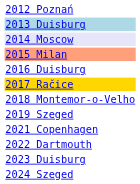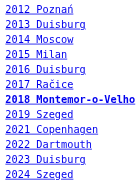(46, 24) lightblue background -> (46, 24) no background
(39, 39) lavender background -> (39, 39) no background
(36, 54) lightsalmon background -> (36, 54) no background
(39, 84) gold background -> (39, 84) no background
(70, 99) normal -> (70, 99) bold
